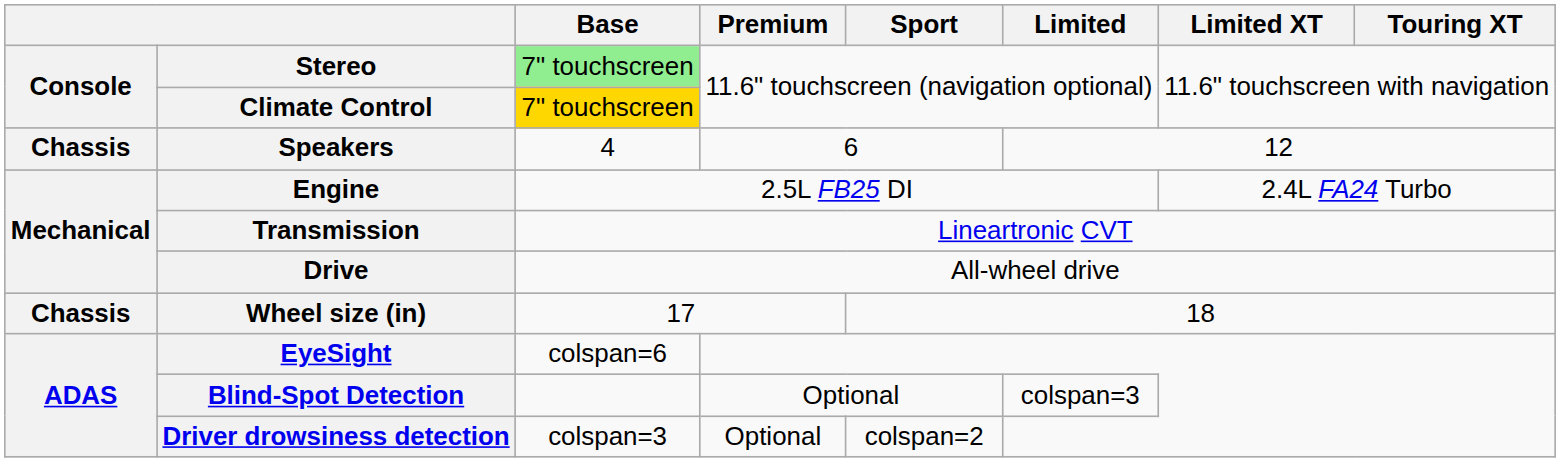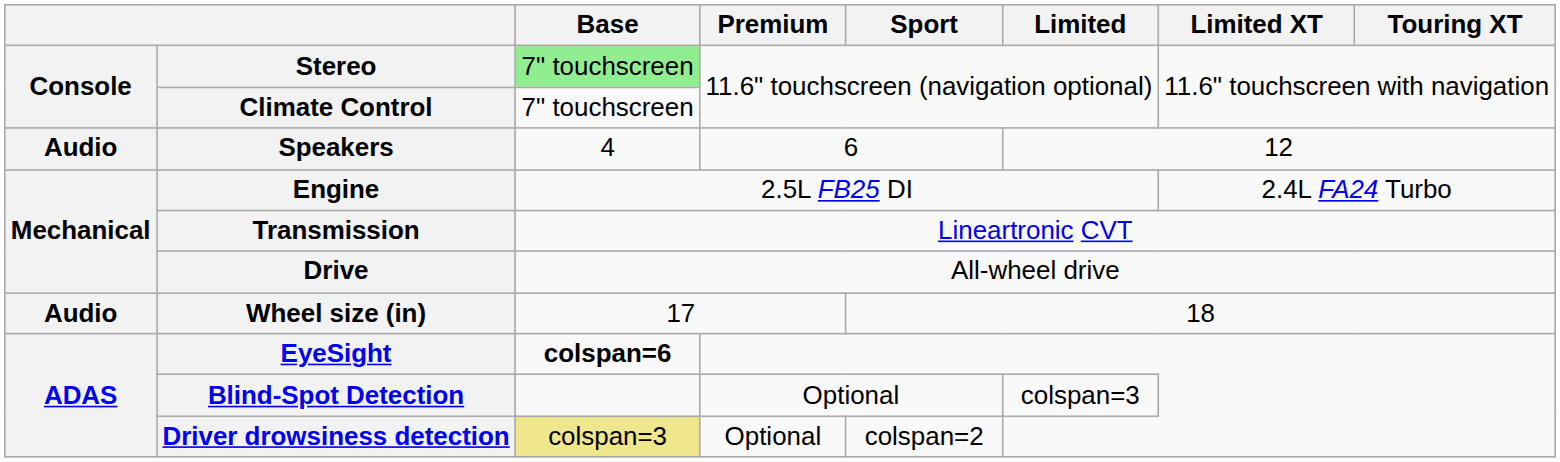(608, 107) gold background -> (608, 107) no background
(81, 148) Chassis -> (81, 148) Audio
(81, 312) Chassis -> (81, 312) Audio
(608, 353) normal -> (608, 353) bold
(608, 436) no background -> (608, 436) khaki background
